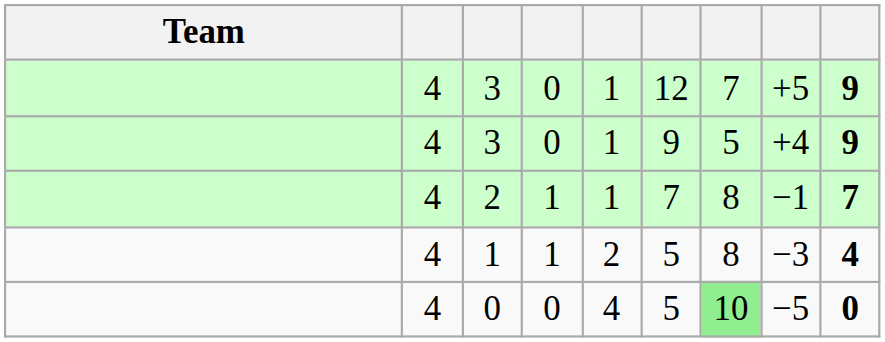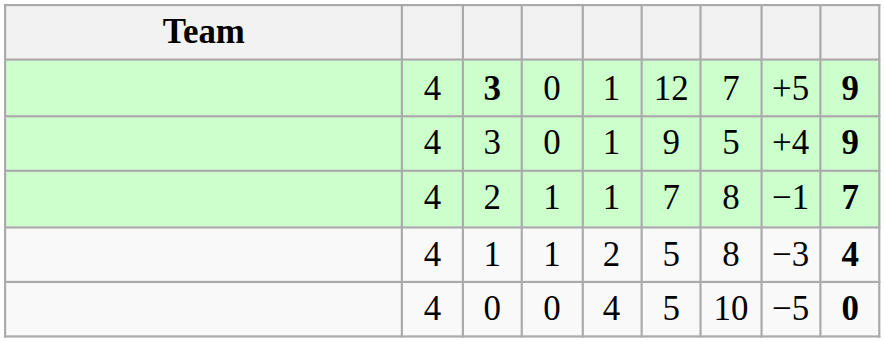(492, 87) normal -> (492, 87) bold
(731, 308) lightgreen background -> (731, 308) no background
